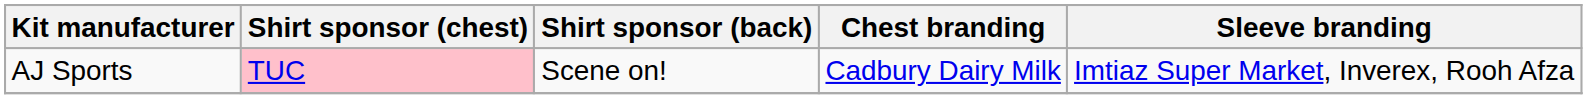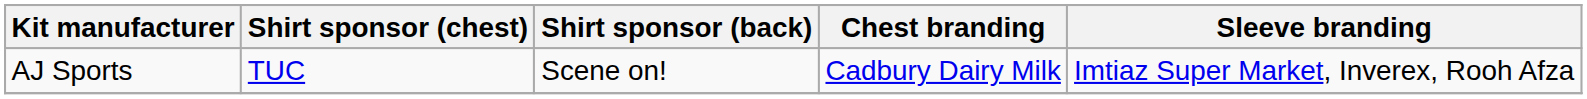(276, 71) pink background -> (276, 71) no background
